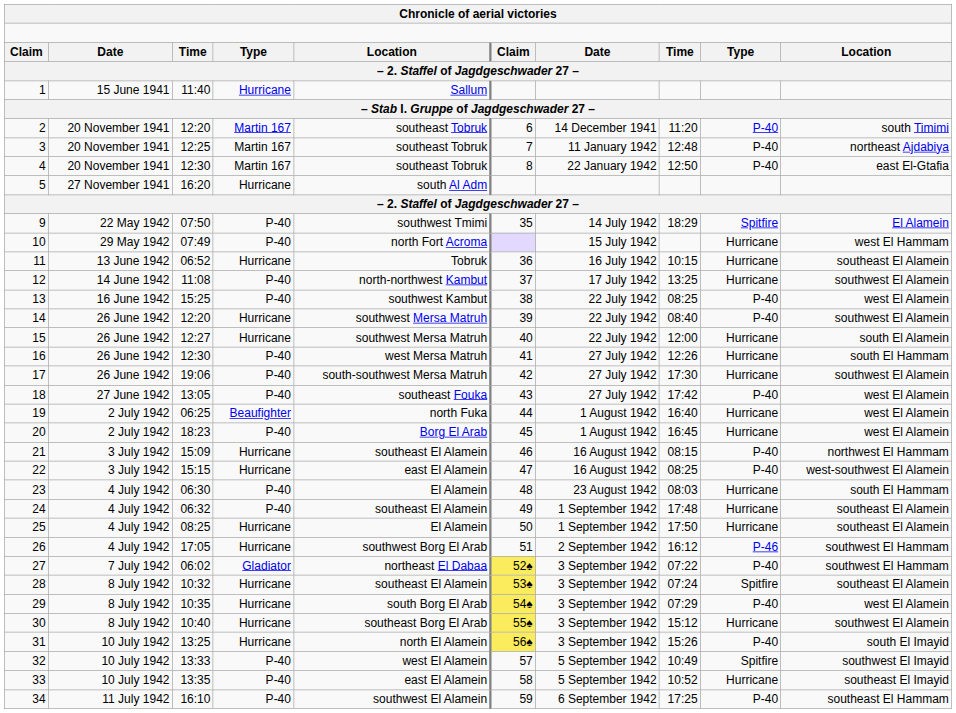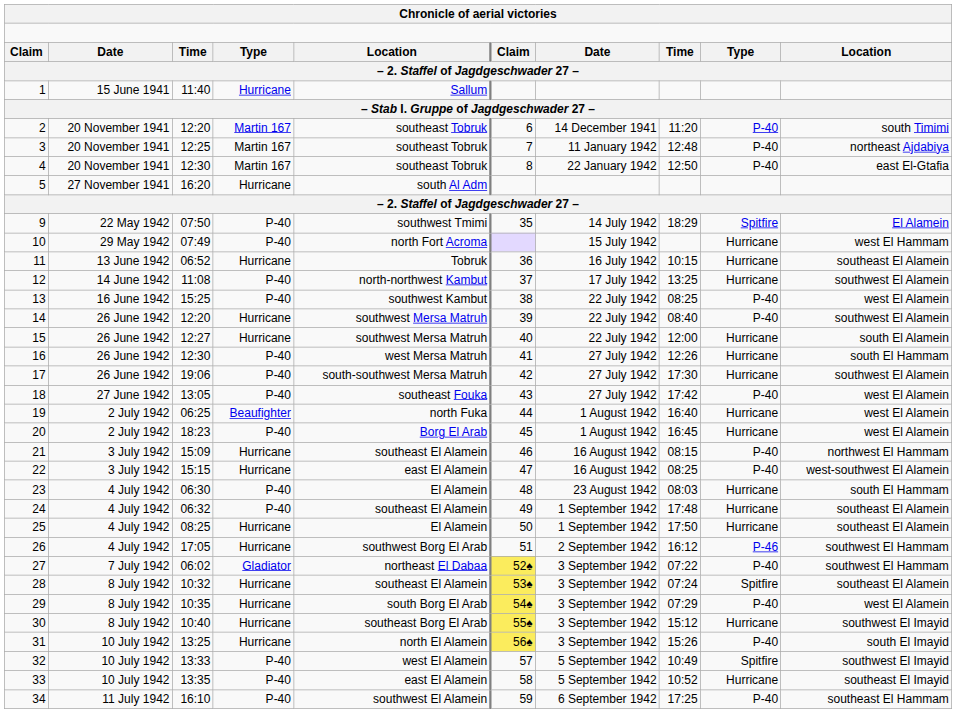(892, 623) southwest El Alamein -> (896, 623) southwest El Imayid
